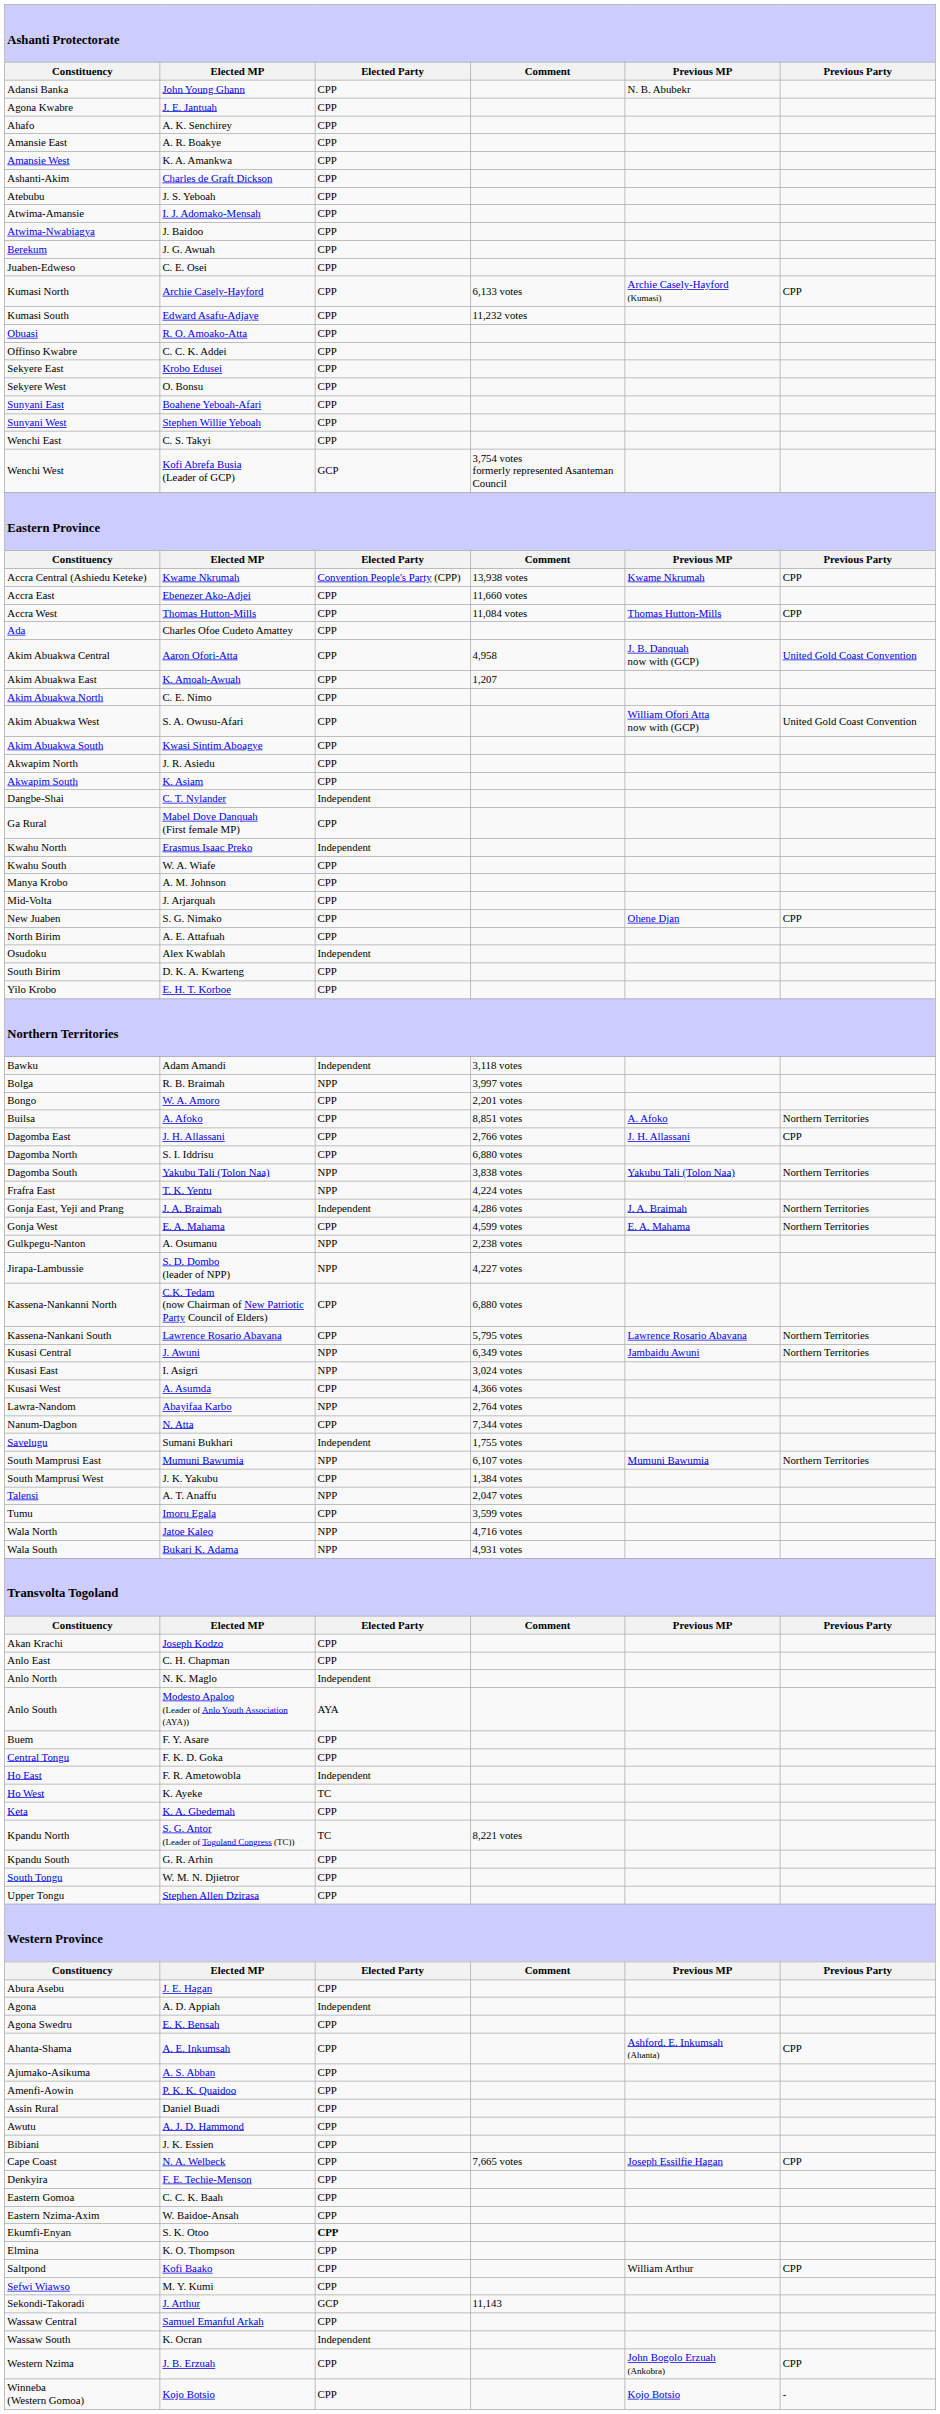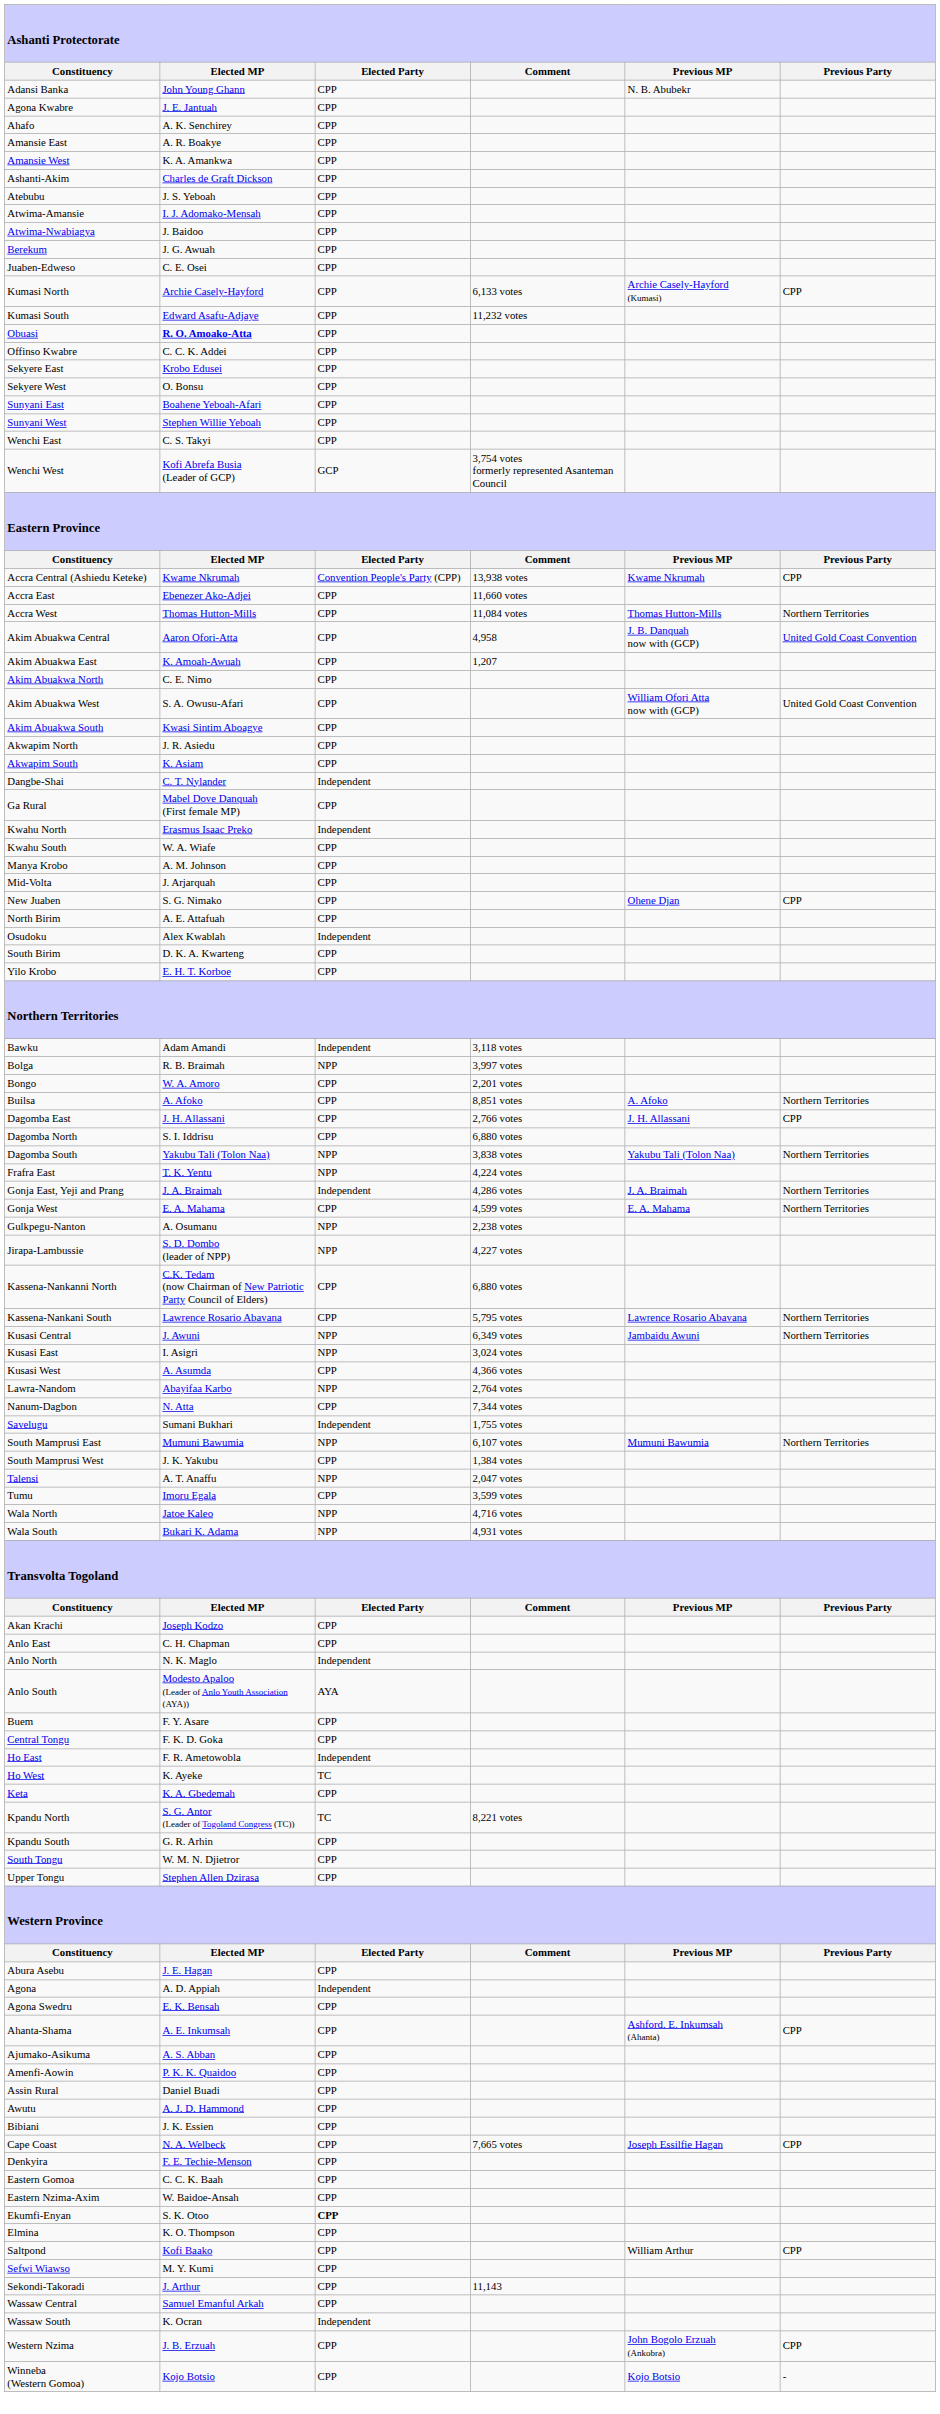(205, 334) normal -> (207, 334) bold
(792, 613) CPP -> (826, 613) Northern Territories
- row: (16, 631)
(328, 2304) GCP -> (327, 2286) CPP
